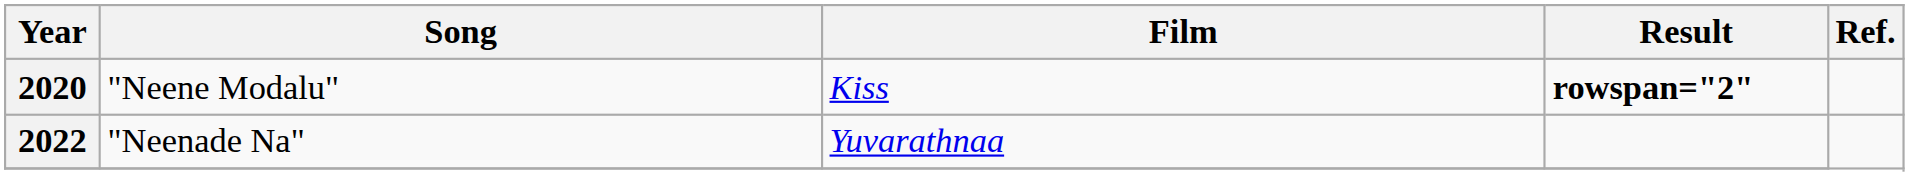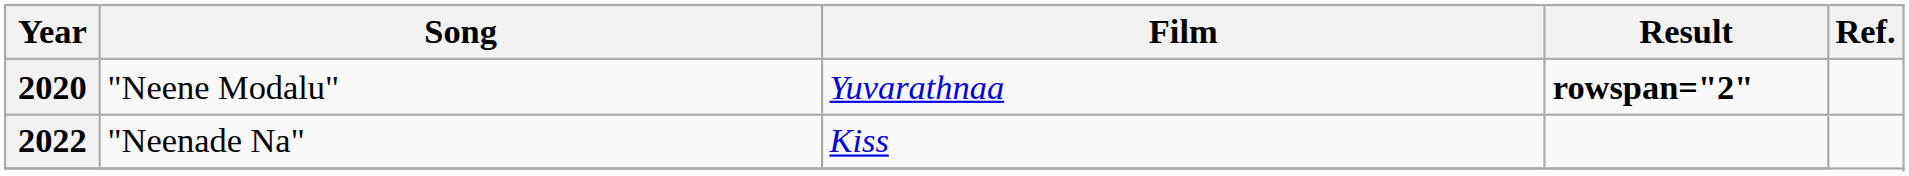(859, 86) Kiss -> (917, 86) Yuvarathnaa
(917, 140) Yuvarathnaa -> (859, 140) Kiss
